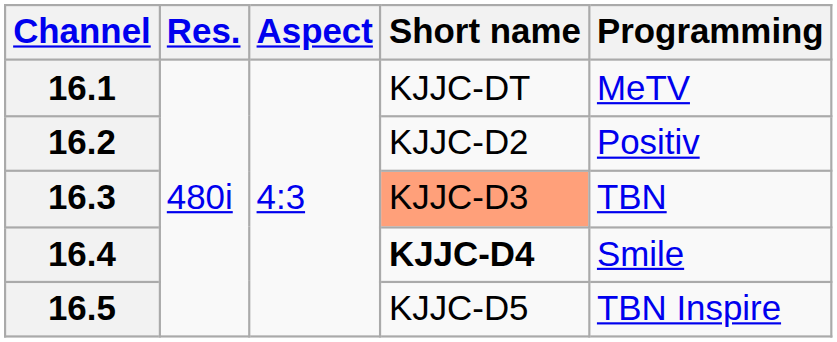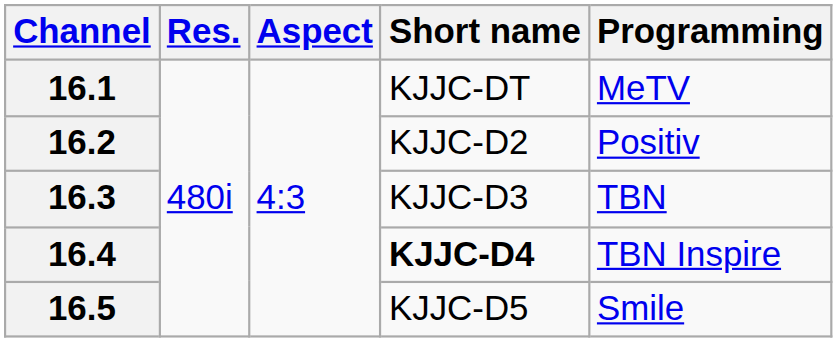(459, 198) lightsalmon background -> (459, 198) no background
(641, 253) Smile -> (689, 253) TBN Inspire
(689, 308) TBN Inspire -> (641, 308) Smile
